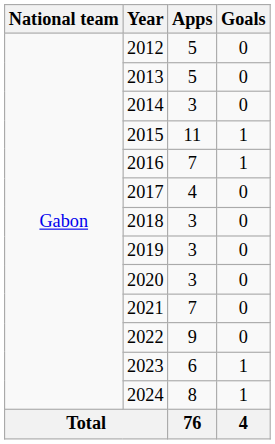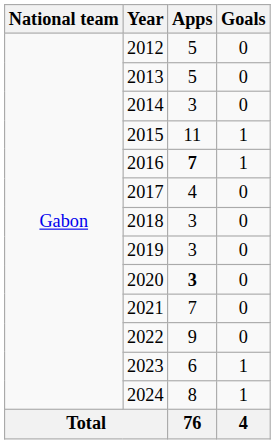(192, 163) normal -> (192, 163) bold
(192, 279) normal -> (192, 279) bold
